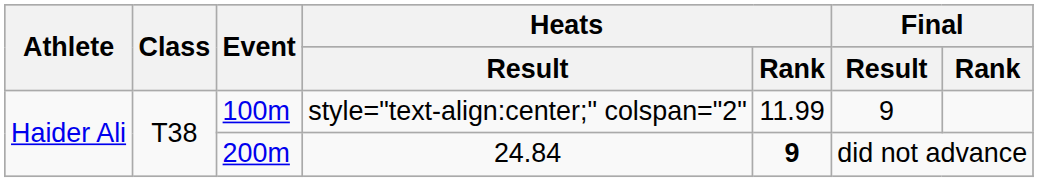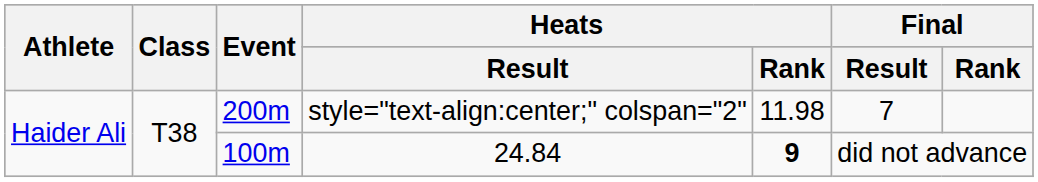(256, 111) 100m -> (256, 111) 200m
(792, 111) 11.99 -> (792, 111) 11.98
(886, 111) 9 -> (886, 111) 7
(256, 153) 200m -> (256, 153) 100m
